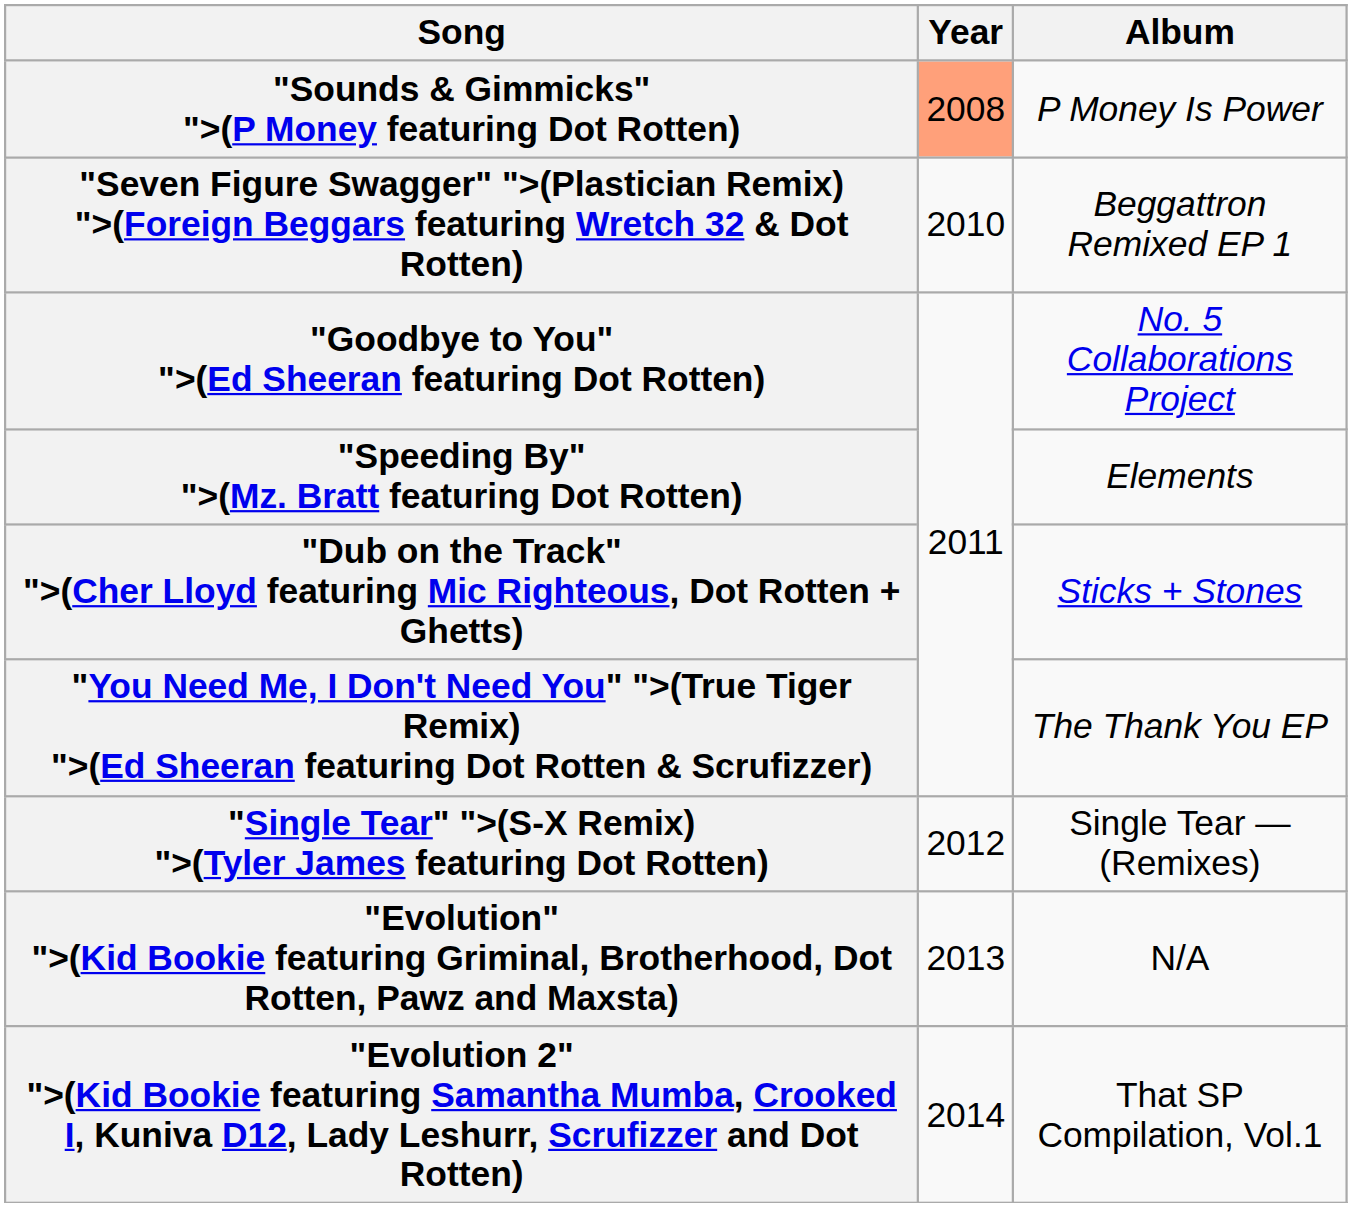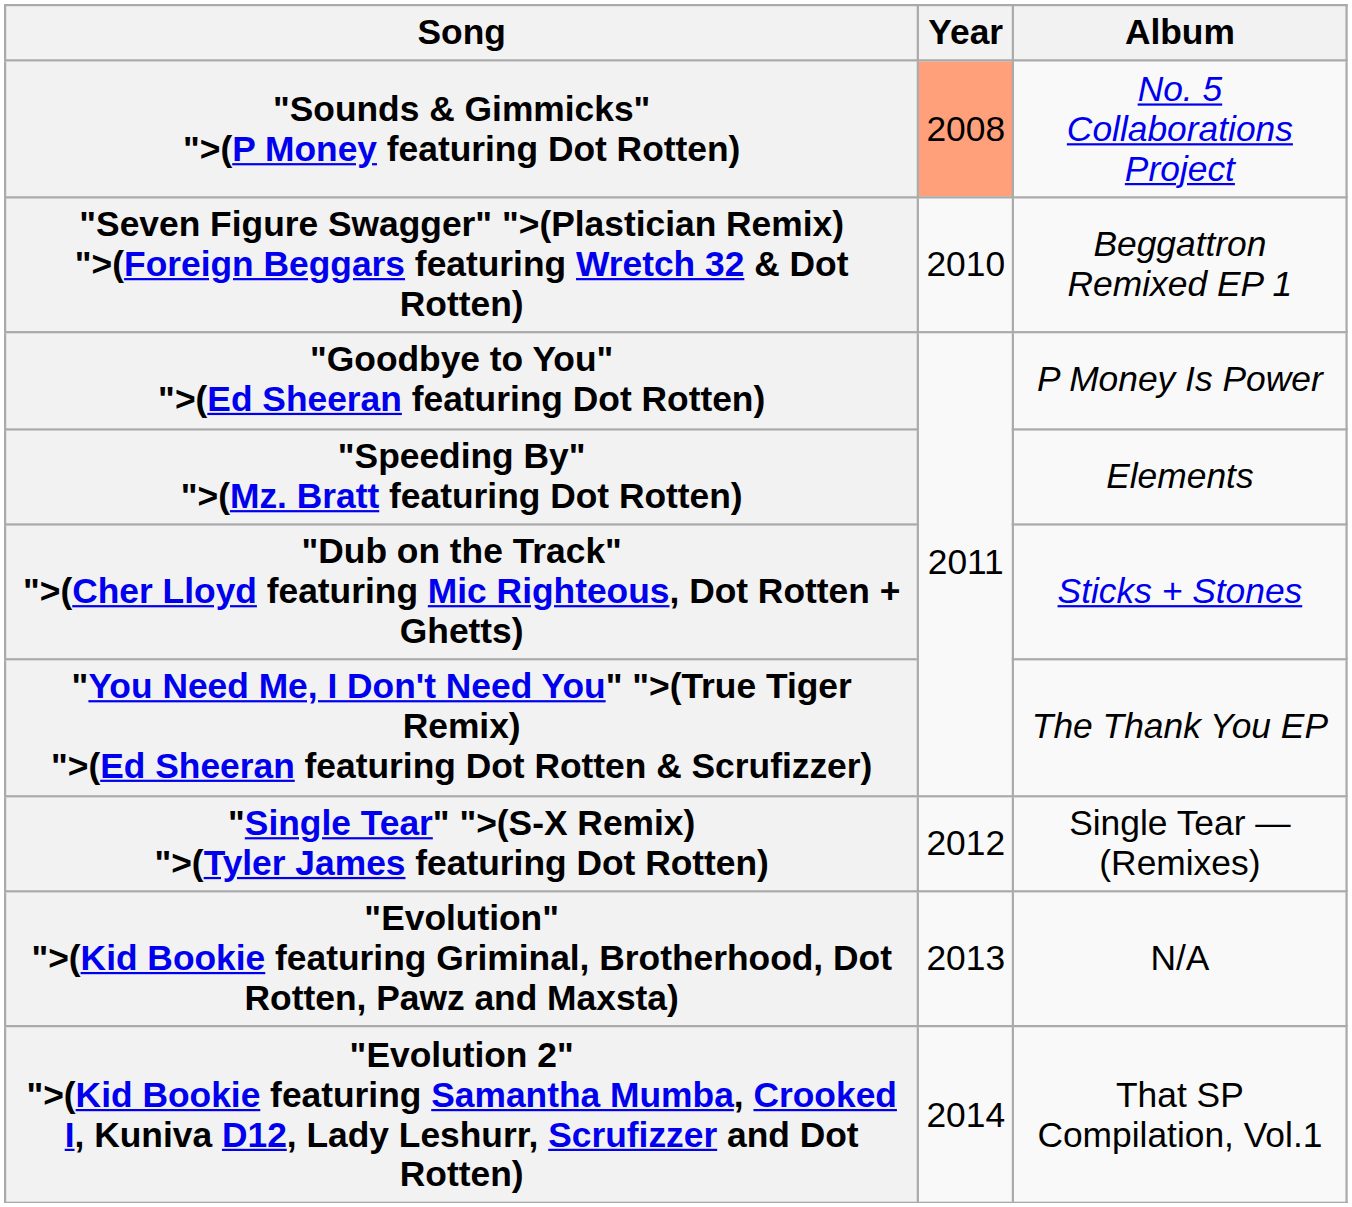(1180, 108) P Money Is Power -> (1180, 128) No. 5 Collaborations Project
(1180, 359) No. 5 Collaborations Project -> (1180, 379) P Money Is Power
